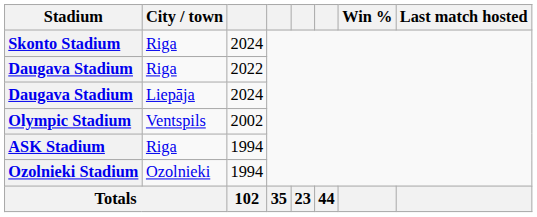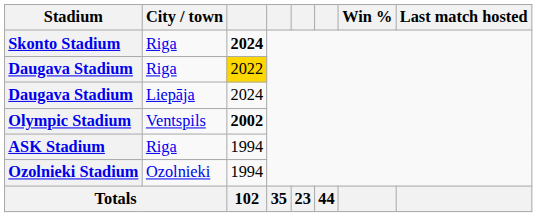(247, 43) normal -> (247, 43) bold
(247, 69) no background -> (247, 69) gold background
(247, 120) normal -> (247, 120) bold
